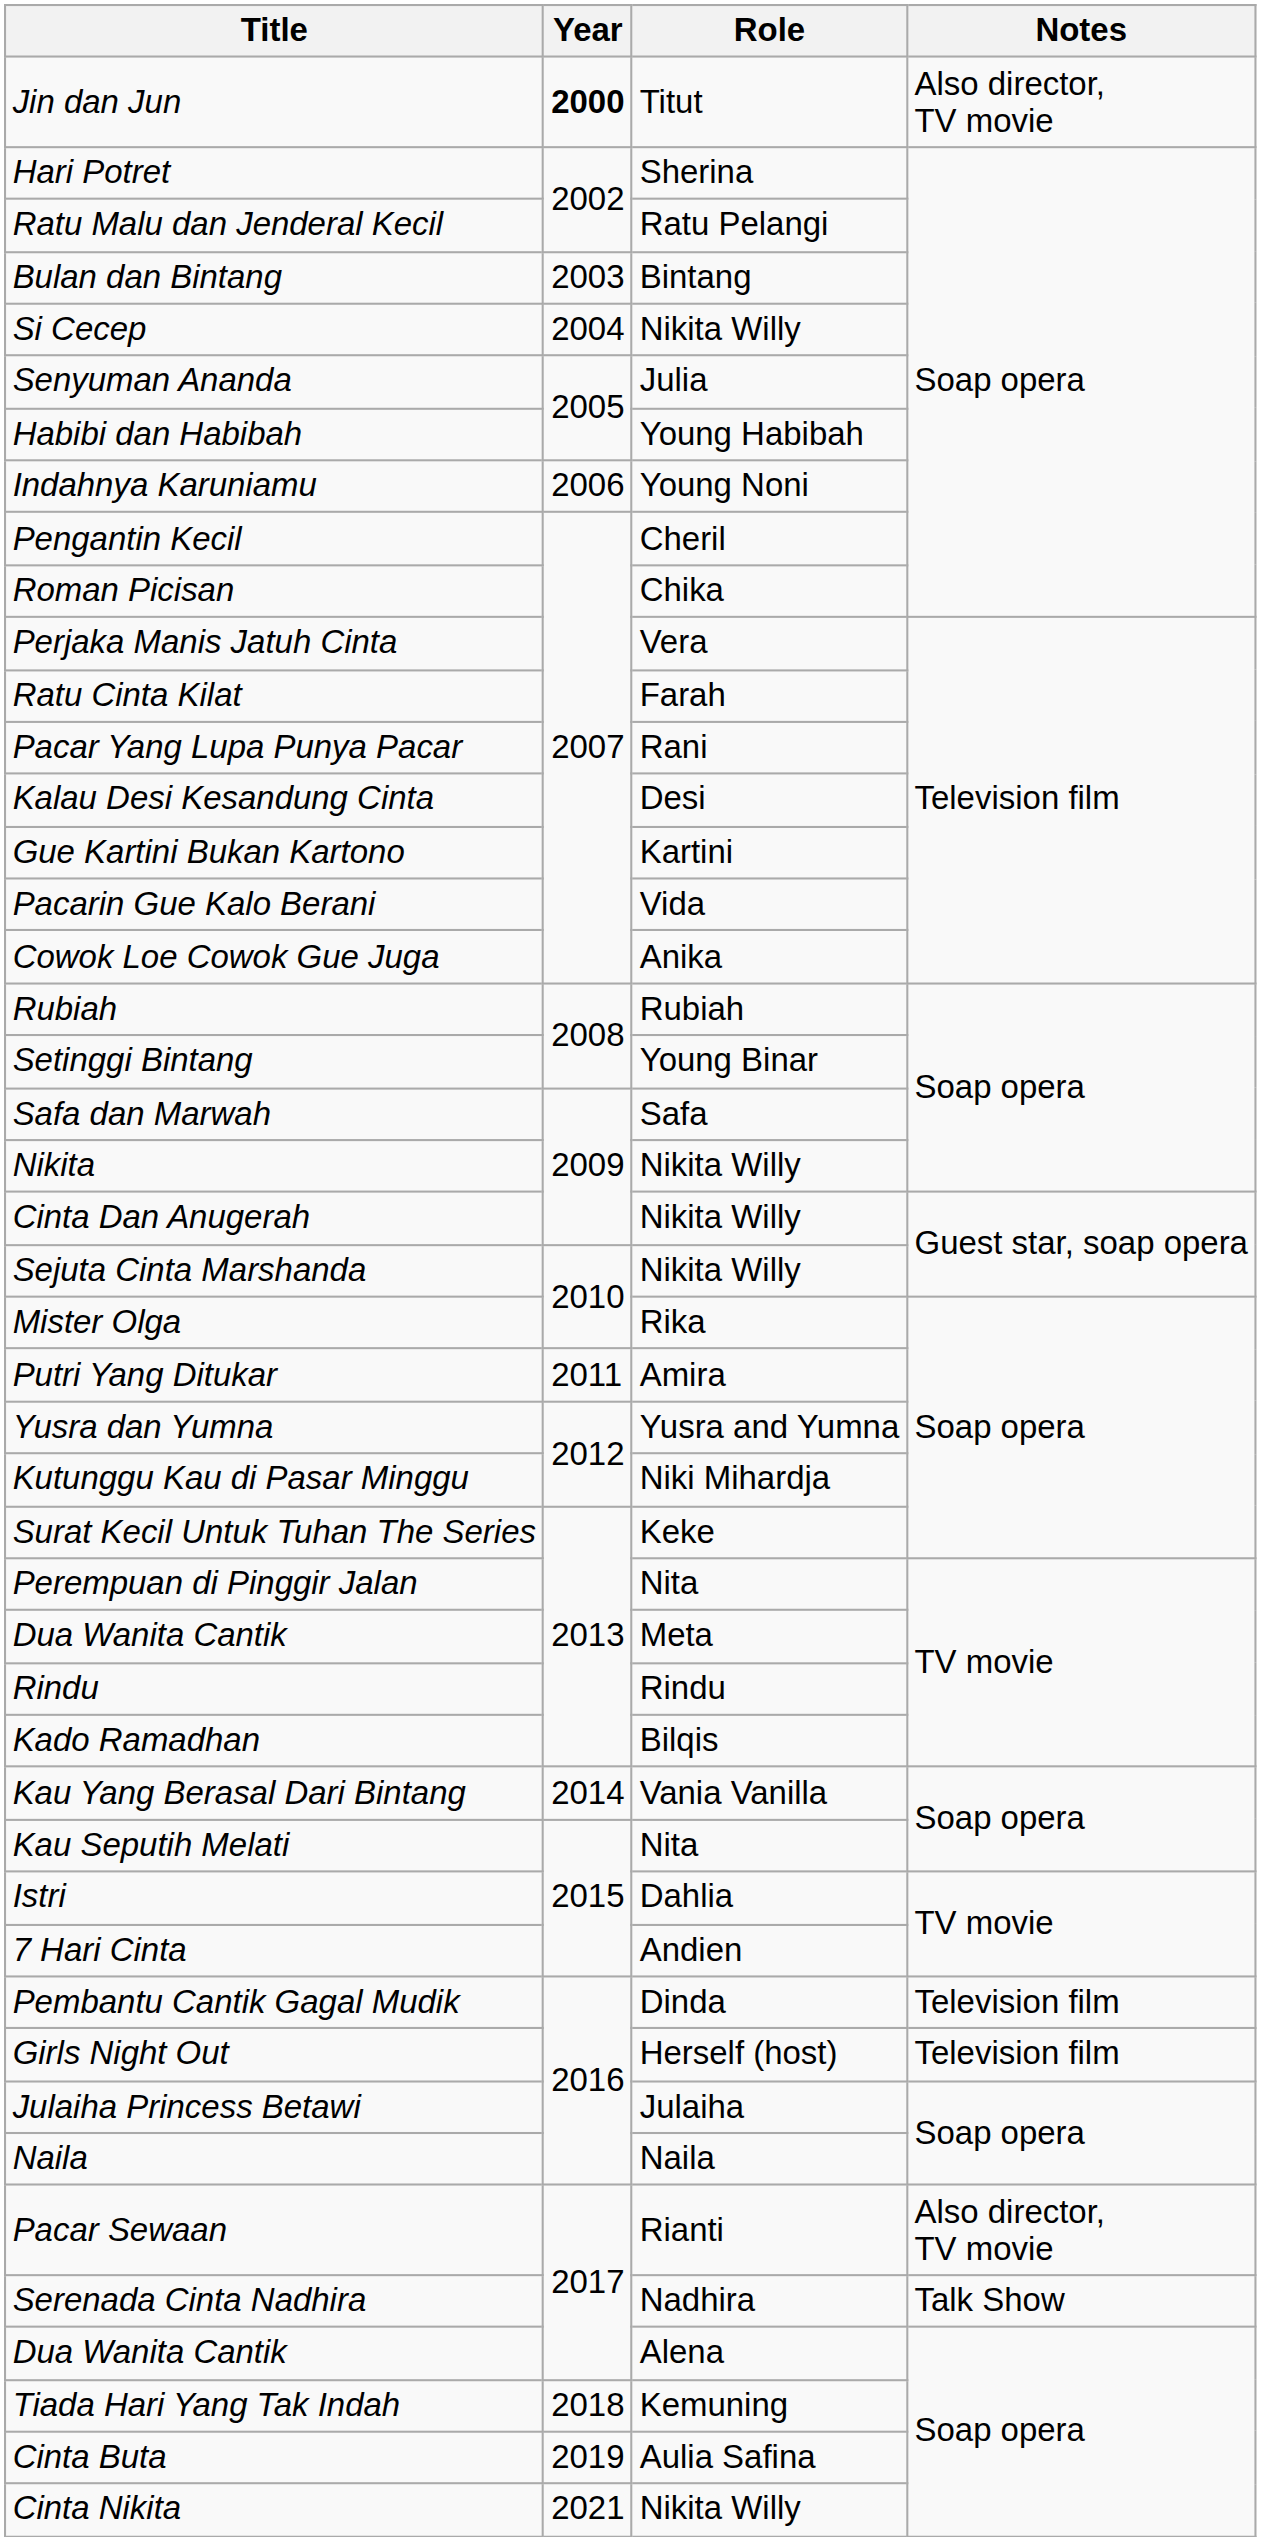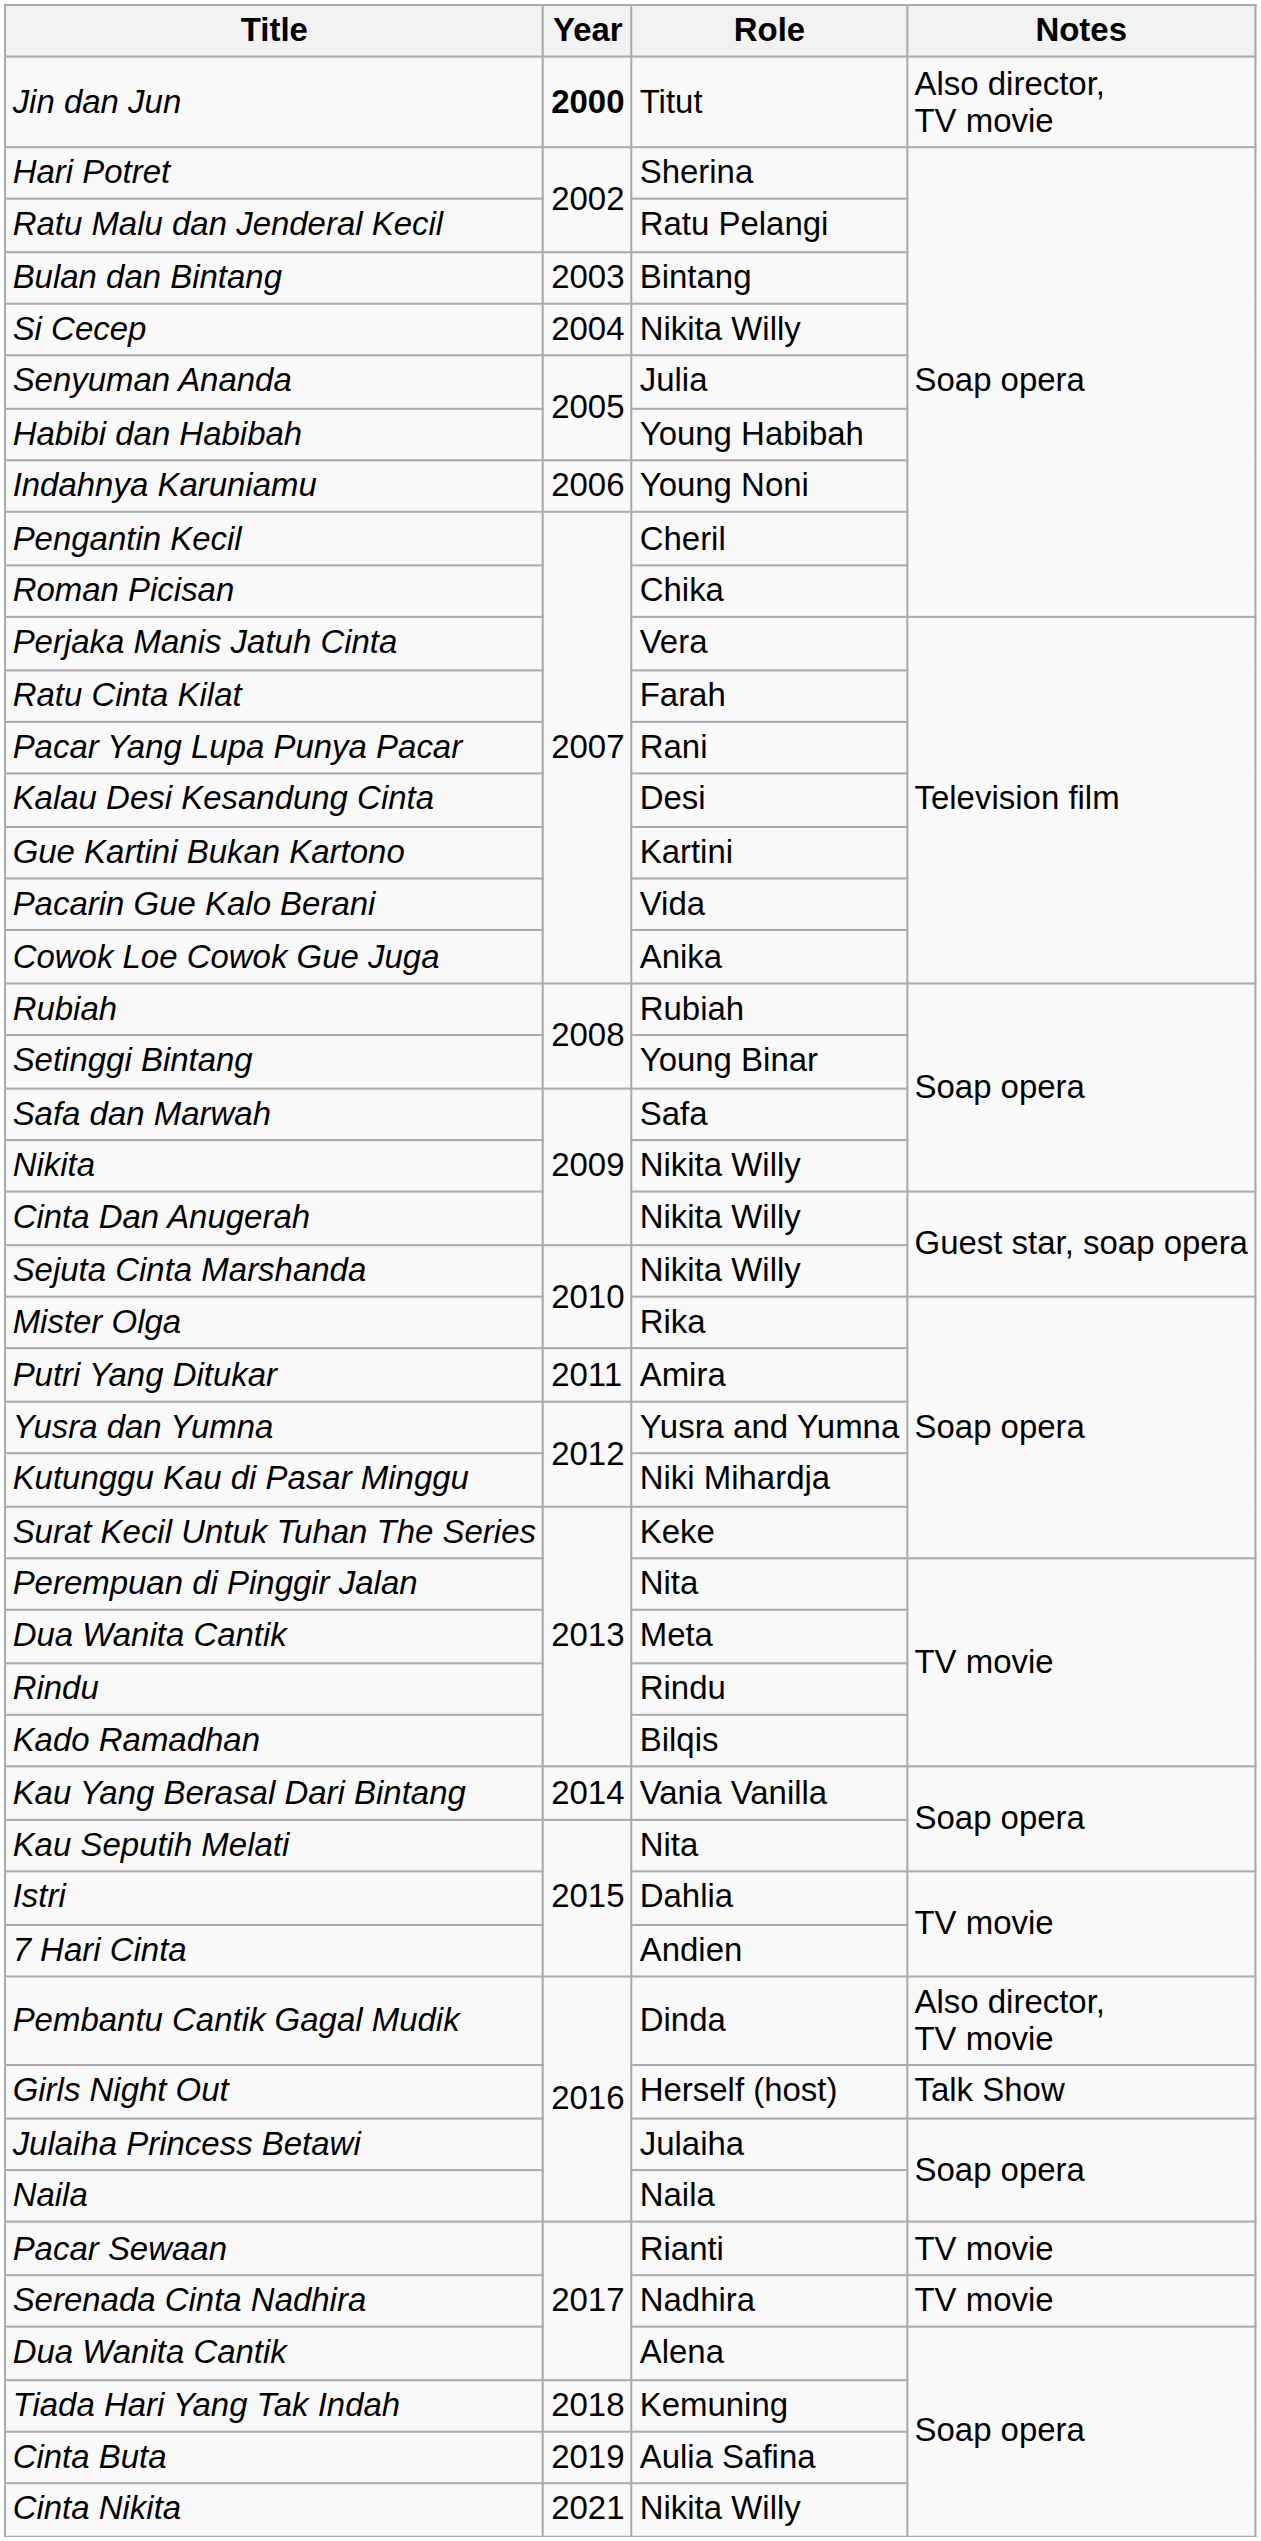(1017, 2001) Television film -> (1010, 2020) Also director, TV movie
(1017, 2054) Television film -> (990, 2091) Talk Show
(1010, 2229) Also director, TV movie -> (984, 2247) TV movie
(990, 2300) Talk Show -> (984, 2300) TV movie
